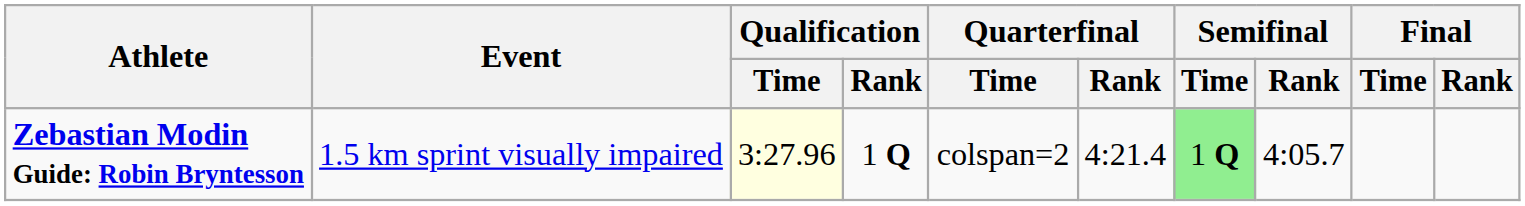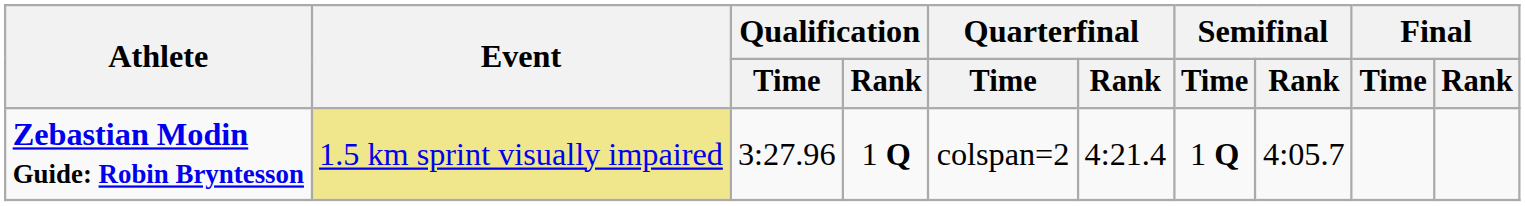(521, 154) no background -> (521, 154) khaki background
(787, 154) lightyellow background -> (787, 154) no background
(1215, 154) lightgreen background -> (1215, 154) no background
